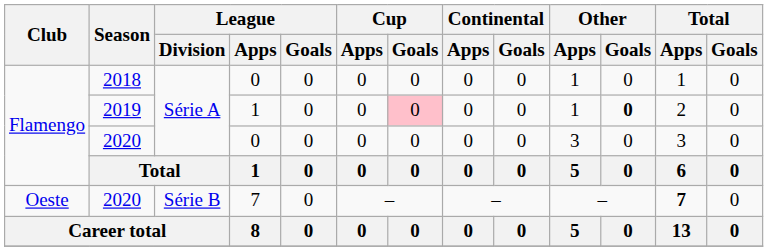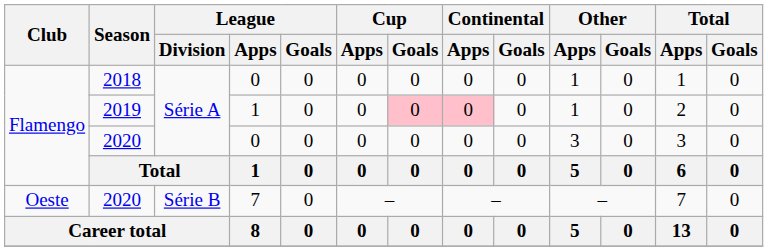(468, 110) no background -> (468, 110) pink background
(628, 110) bold -> (628, 110) normal
(681, 200) bold -> (681, 200) normal
